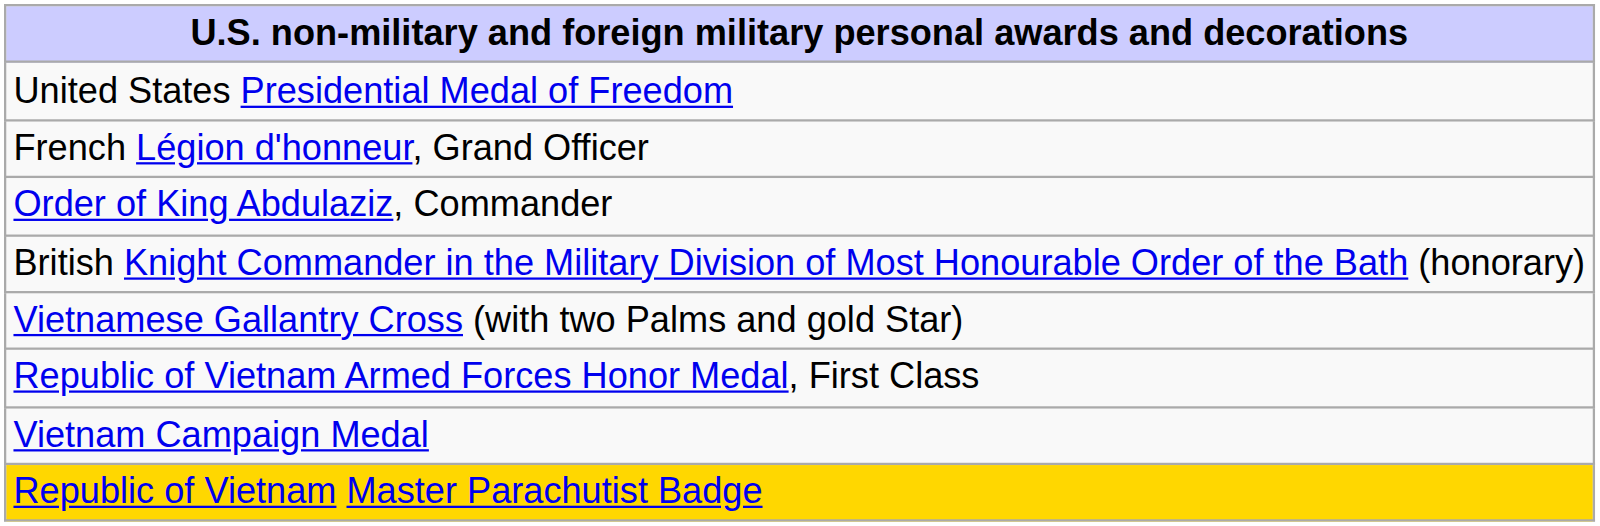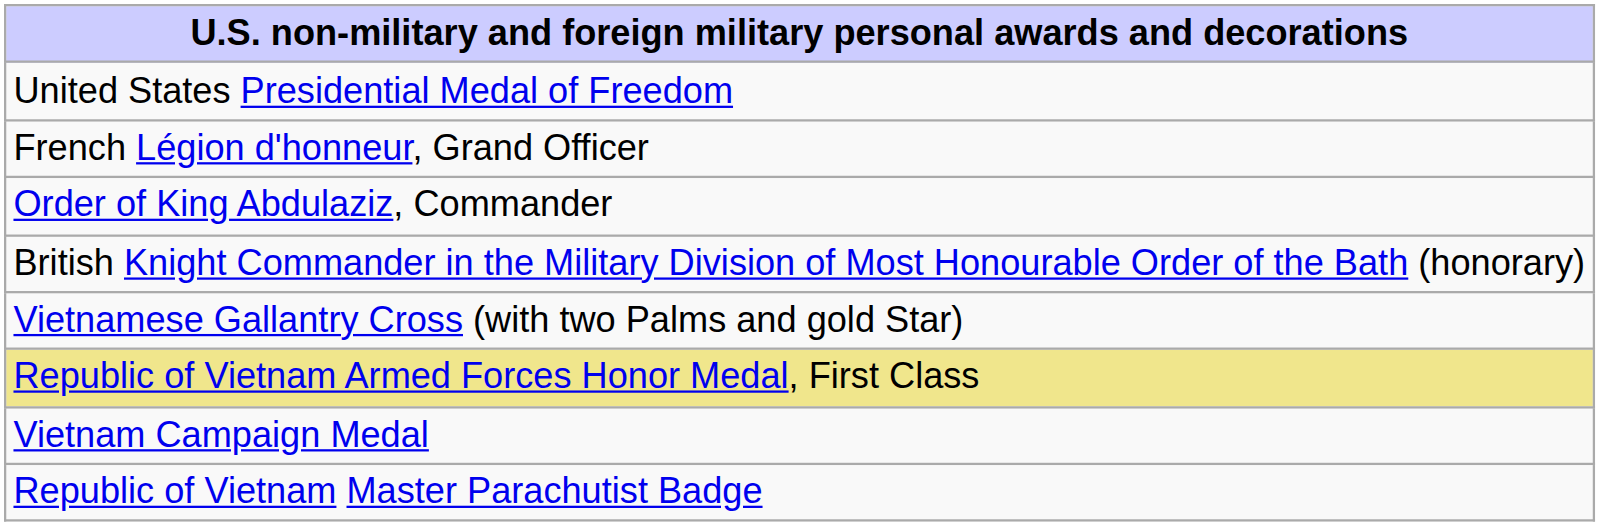(496, 377) no background -> (496, 377) khaki background
(388, 491) gold background -> (388, 491) no background
